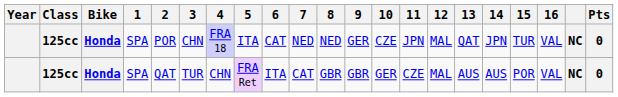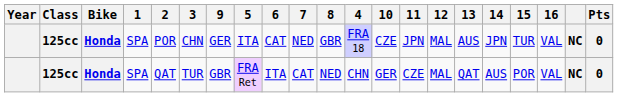columns swapped: (220, 14) <-> (358, 14)
(331, 41) NED -> (331, 41) GBR
(469, 41) QAT -> (469, 41) AUS
(331, 75) GBR -> (331, 75) NED
(469, 75) AUS -> (469, 75) QAT
